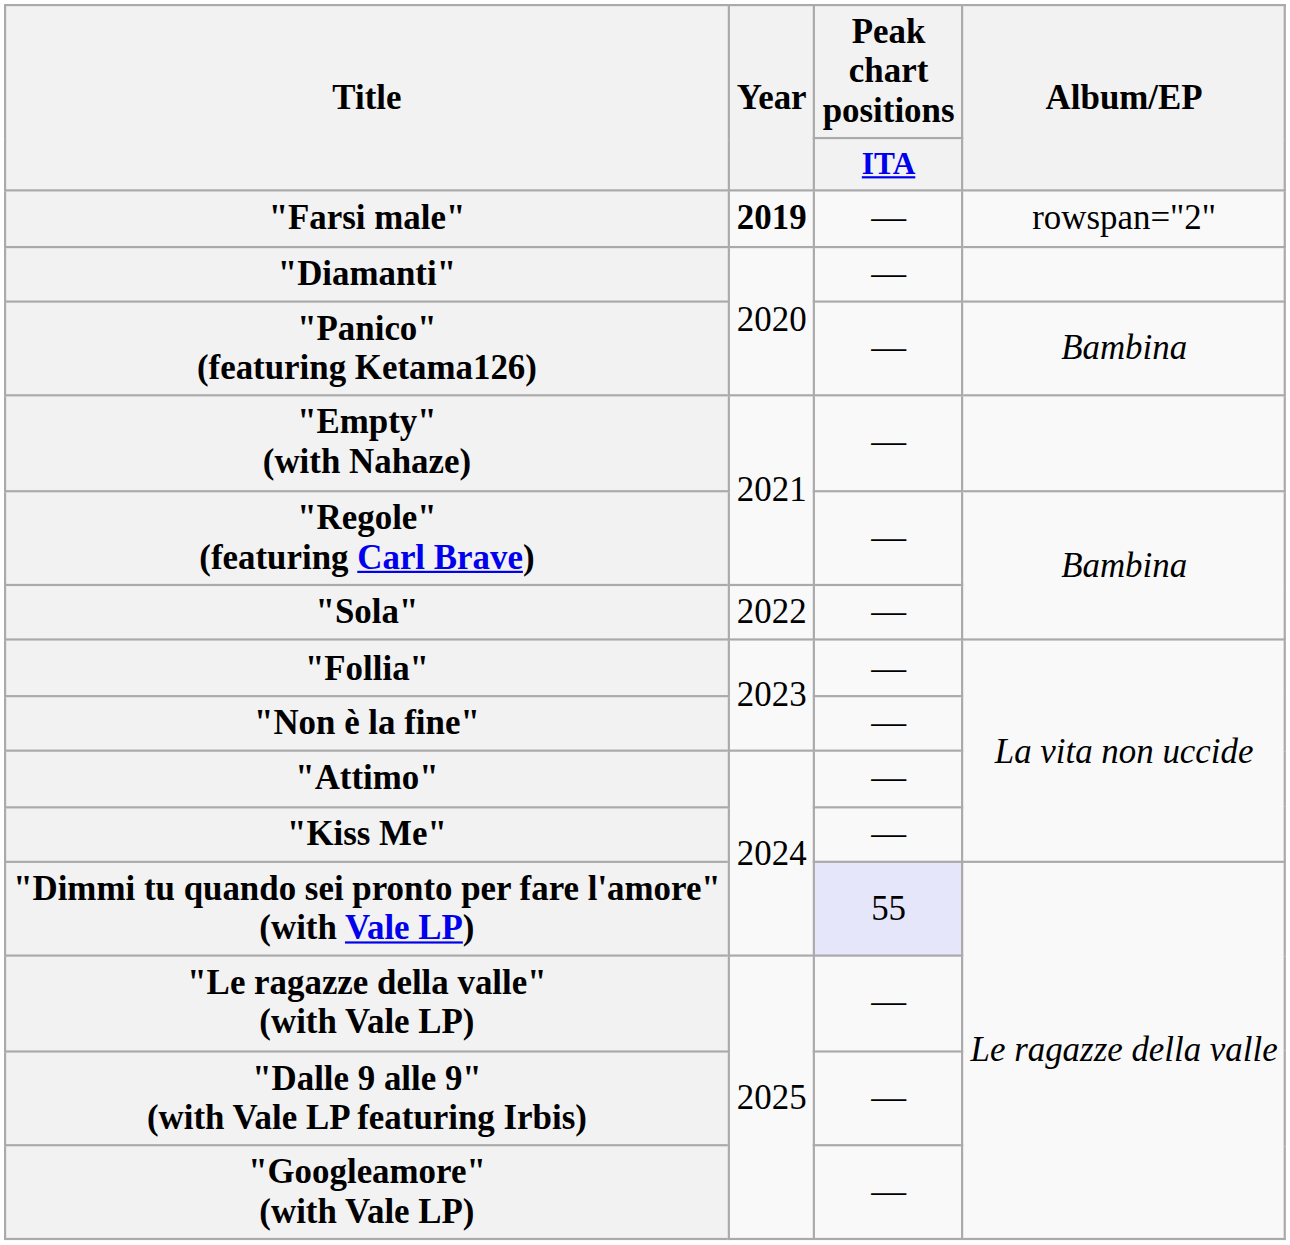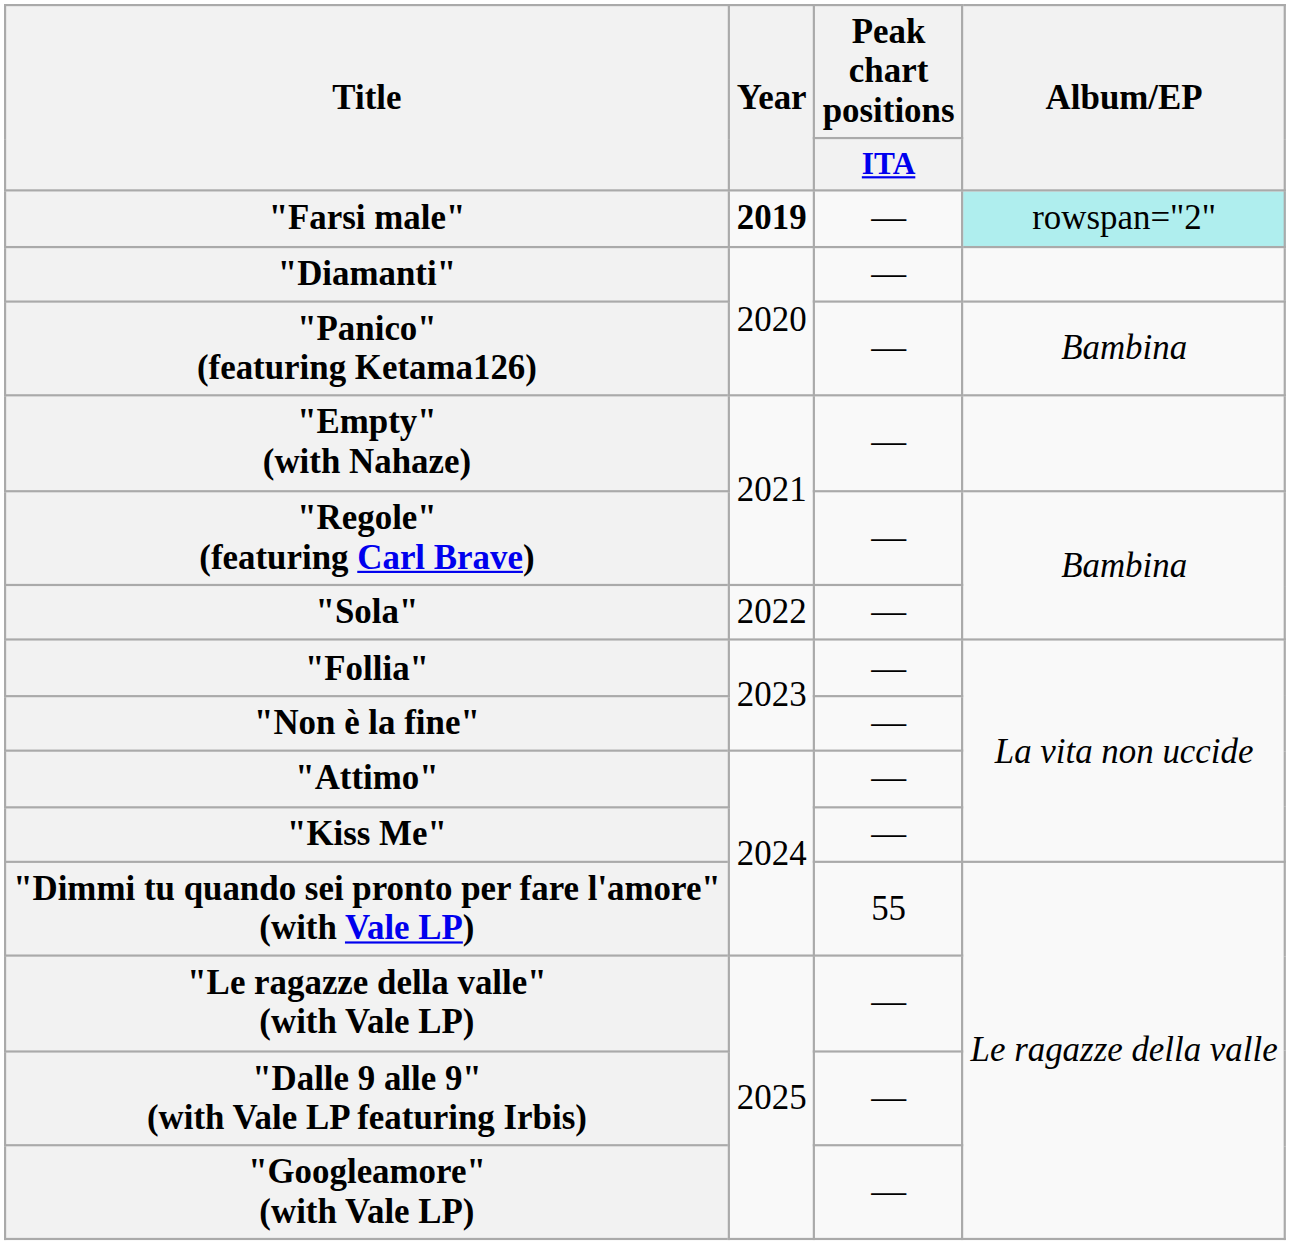(1124, 217) no background -> (1124, 217) paleturquoise background
(889, 908) lavender background -> (889, 908) no background
